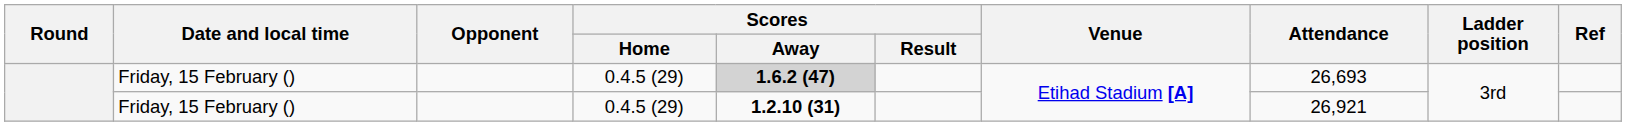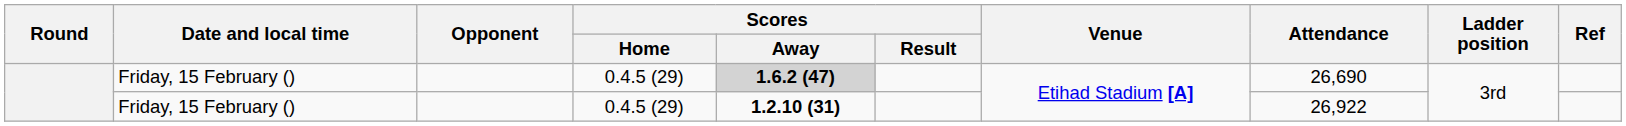(1339, 78) 26,693 -> (1339, 78) 26,690
(1339, 107) 26,921 -> (1339, 107) 26,922
